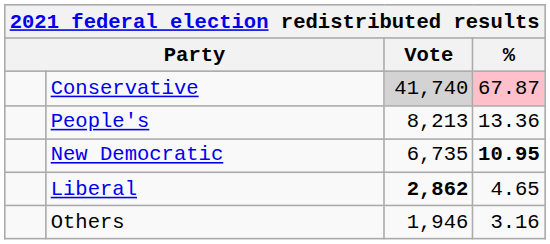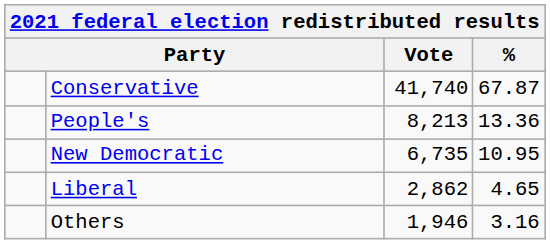(431, 88) lightgrey background -> (431, 88) no background
(509, 88) pink background -> (509, 88) no background
(509, 155) bold -> (509, 155) normal
(437, 189) bold -> (437, 189) normal
